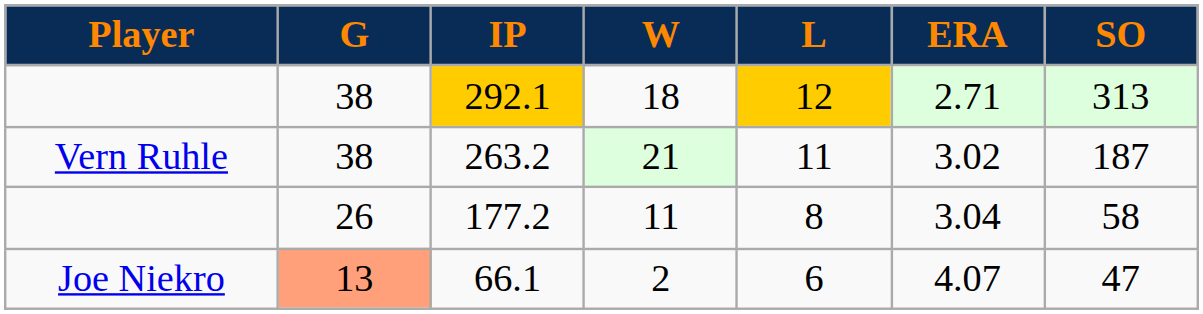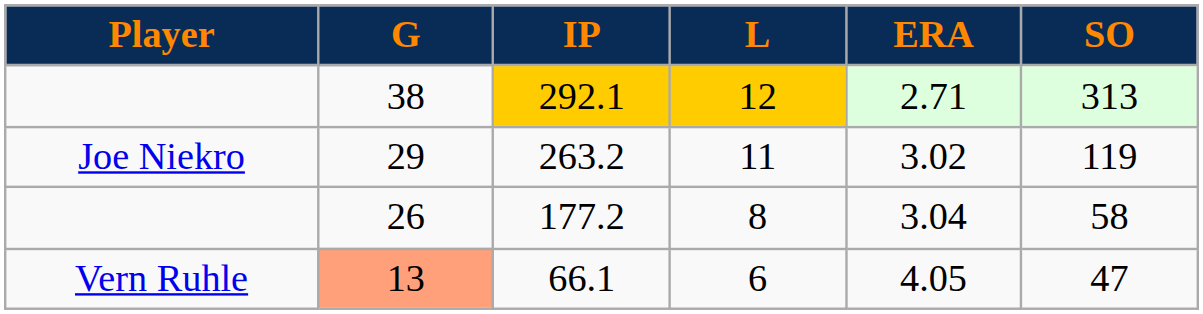- column: (661, 34)
(141, 156) Vern Ruhle -> (162, 156) Joe Niekro
(354, 156) 38 -> (406, 156) 29
(1121, 156) 187 -> (1109, 156) 119
(141, 277) Joe Niekro -> (162, 277) Vern Ruhle
(967, 277) 4.07 -> (934, 277) 4.05
